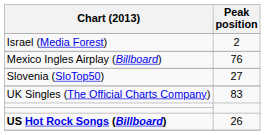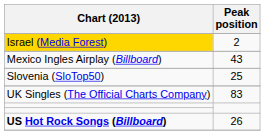(57, 42) no background -> (57, 42) gold background
(237, 59) 76 -> (237, 59) 43
(237, 77) 27 -> (237, 77) 25
